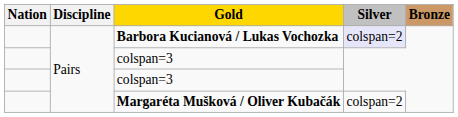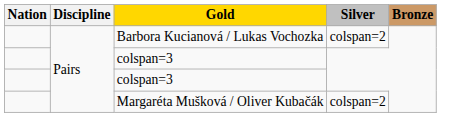(228, 36) bold -> (220, 36) normal
(374, 36) lavender background -> (358, 36) no background
(229, 101) bold -> (220, 101) normal
